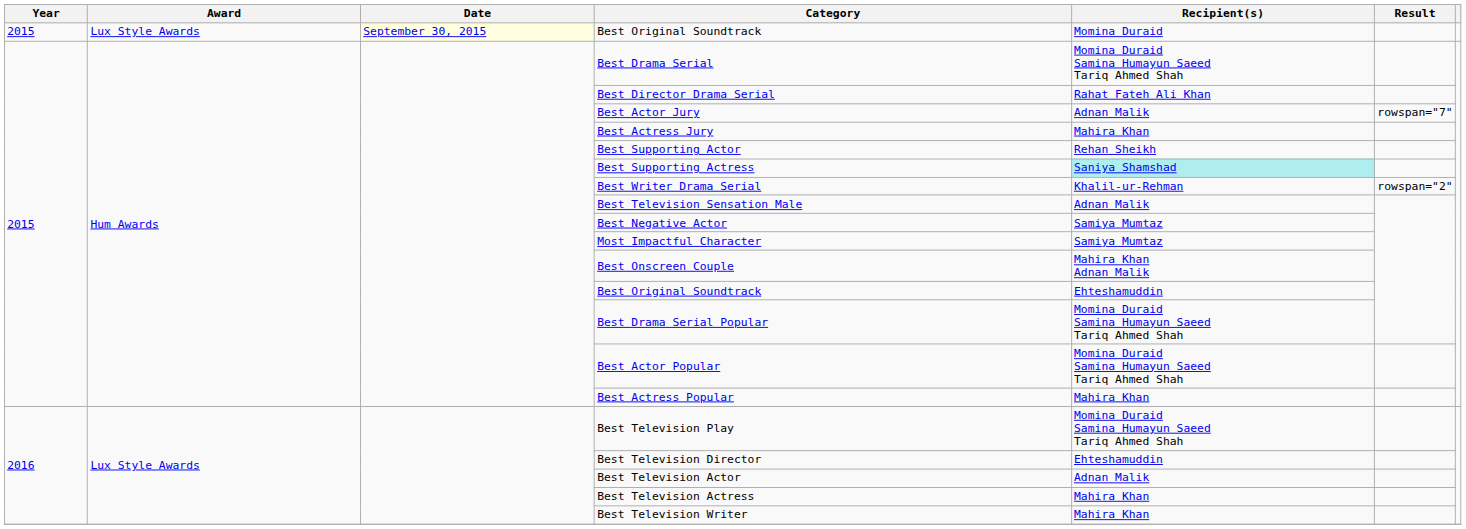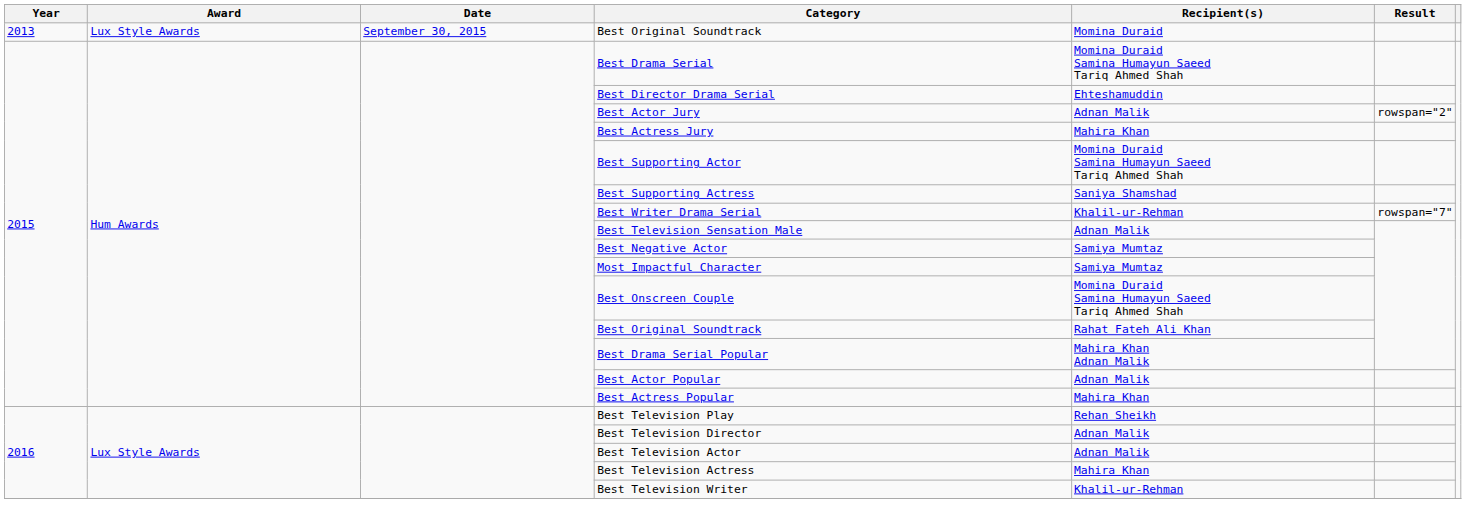(21, 32) 2015 -> (21, 32) 2013
(425, 32) lightyellow background -> (425, 32) no background
(1142, 95) Rahat Fateh Ali Khan -> (1118, 95) Ehteshamuddin
(1415, 113) rowspan="7" -> (1415, 113) rowspan="2"
(1115, 150) Rehan Sheikh -> (1142, 163) Momina Duraid Samina Humayun Saeed Tariq Ahmed Shah
(1125, 168) paleturquoise background -> (1125, 194) no background
(1415, 186) rowspan="2" -> (1415, 212) rowspan="7"
(1112, 266) Mahira Khan Adnan Malik -> (1142, 298) Momina Duraid Samina Humayun Saeed Tariq Ahmed Shah
(1118, 291) Ehteshamuddin -> (1142, 330) Rahat Fateh Ali Khan
(1142, 322) Momina Duraid Samina Humayun Saeed Tariq Ahmed Shah -> (1112, 354) Mahira Khan Adnan Malik
(1142, 366) Momina Duraid Samina Humayun Saeed Tariq Ahmed Shah -> (1112, 379) Adnan Malik
(1142, 429) Momina Duraid Samina Humayun Saeed Tariq Ahmed Shah -> (1115, 416) Rehan Sheikh
(1118, 460) Ehteshamuddin -> (1112, 434) Adnan Malik
(1112, 515) Mahira Khan -> (1129, 489) Khalil-ur-Rehman
